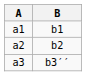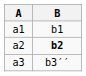(57, 46) normal -> (57, 46) bold
